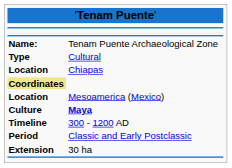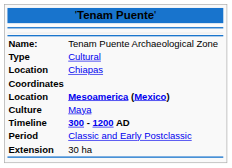(36, 83) khaki background -> (36, 83) no background
(116, 96) normal -> (119, 96) bold
(80, 110) bold -> (80, 110) normal
(99, 123) normal -> (99, 123) bold
